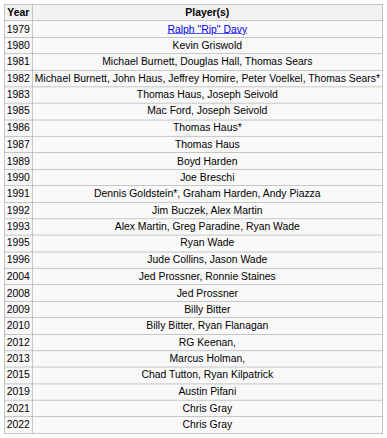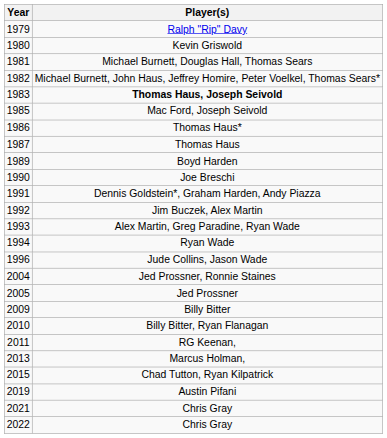(207, 95) normal -> (207, 95) bold
(18, 243) 1995 -> (18, 243) 1994
(18, 293) 2008 -> (18, 293) 2005
(18, 342) 2012 -> (18, 342) 2011
